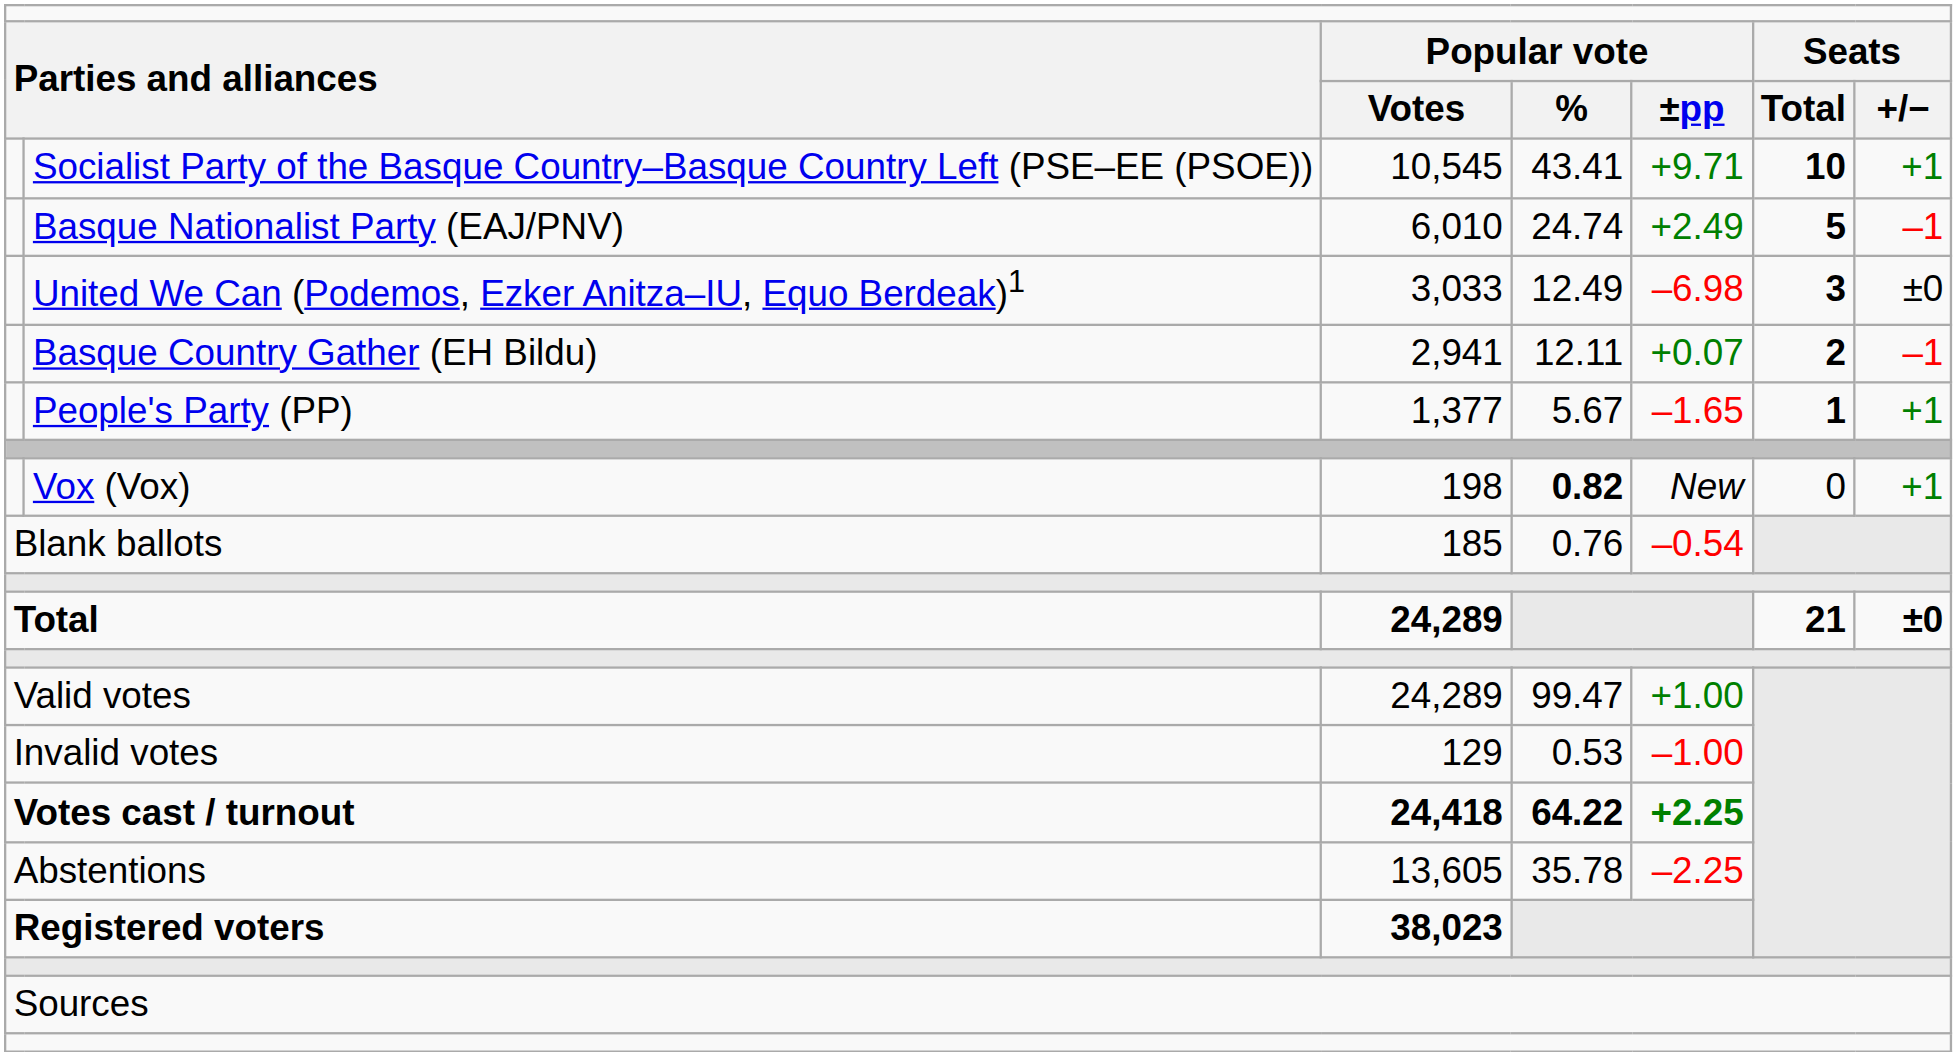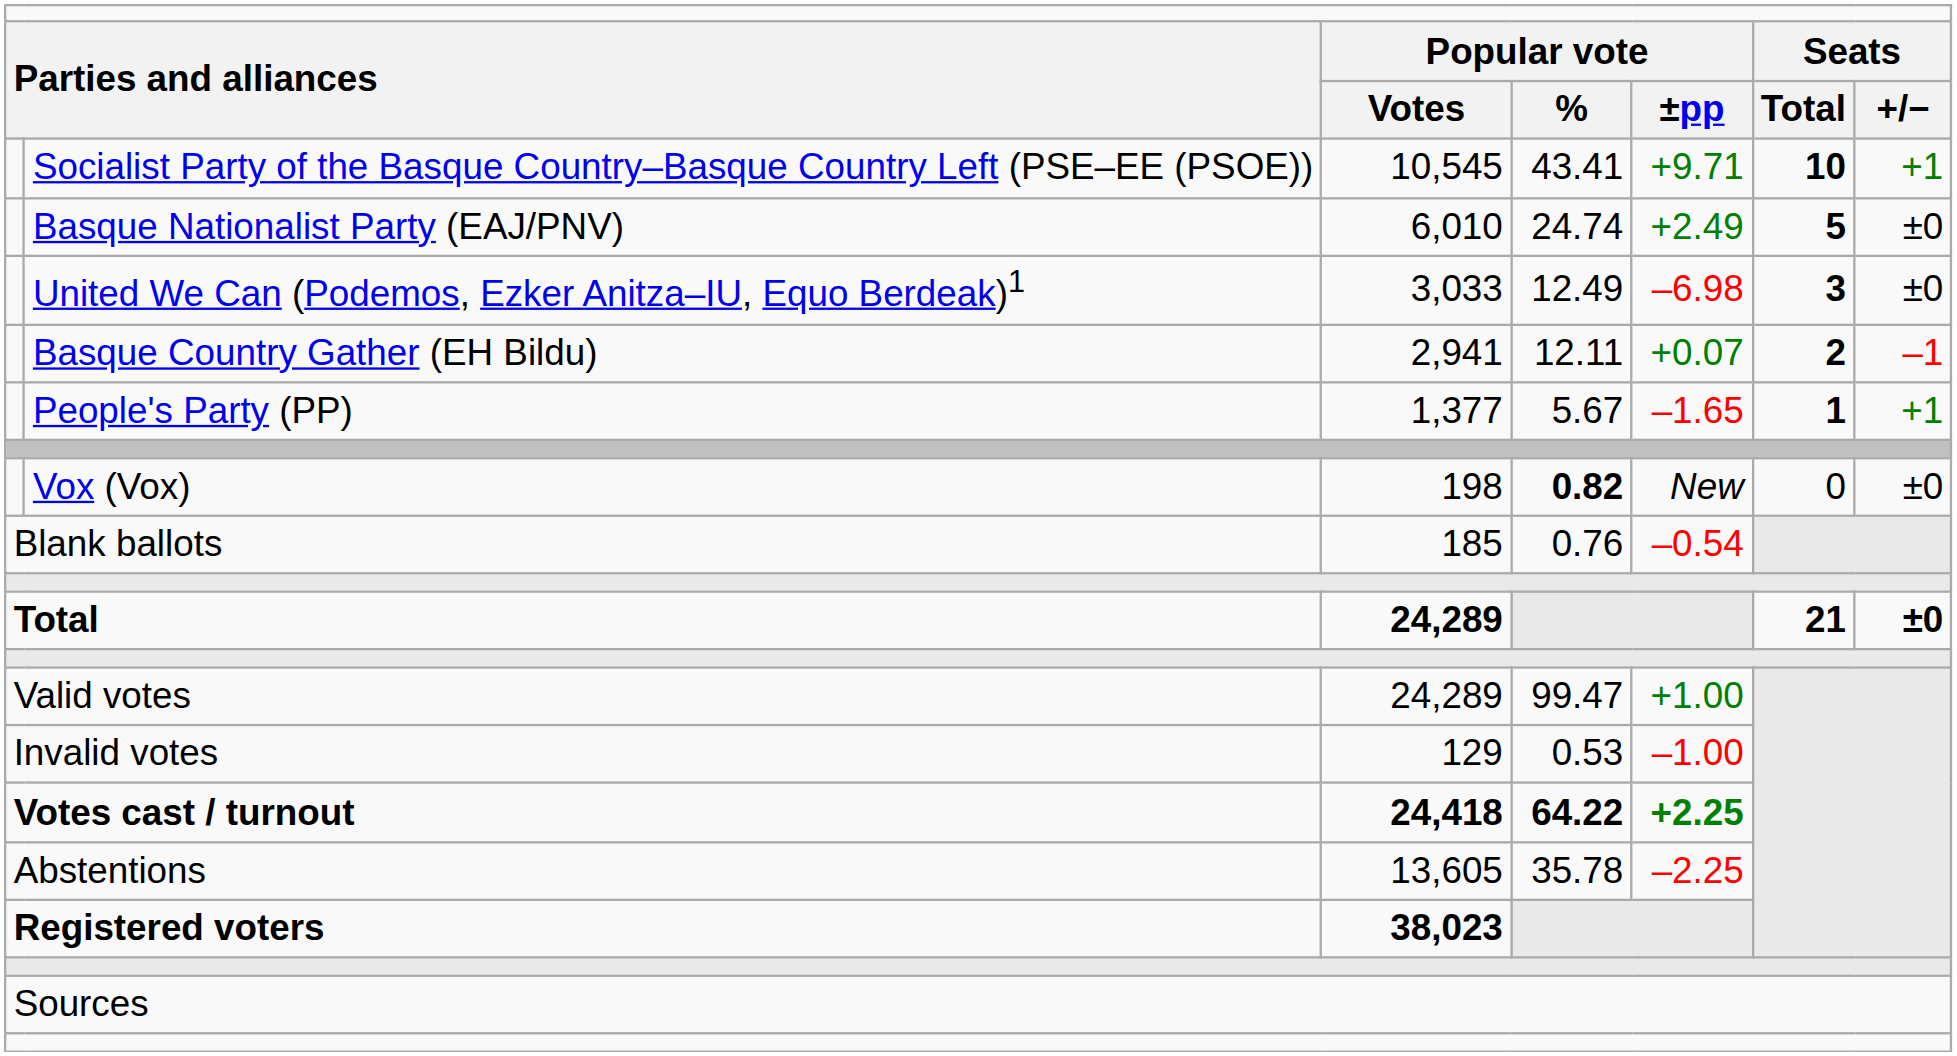(1923, 225) –1 -> (1923, 225) ±0
(1922, 486) +1 -> (1923, 486) ±0
